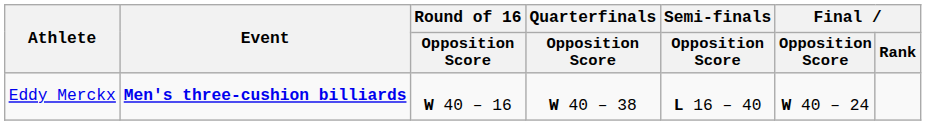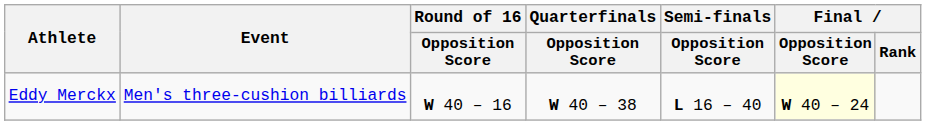(265, 96) bold -> (265, 96) normal
(825, 106) no background -> (825, 106) lightyellow background
